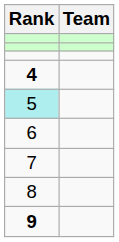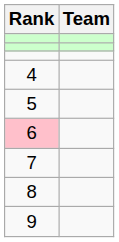(32, 74) bold -> (32, 74) normal
(32, 103) paleturquoise background -> (32, 103) no background
(32, 133) no background -> (32, 133) pink background
(32, 221) bold -> (32, 221) normal
